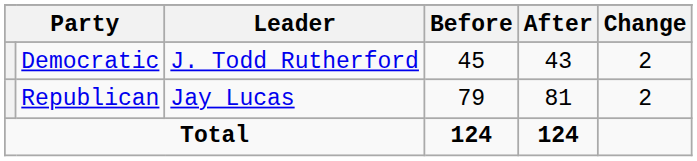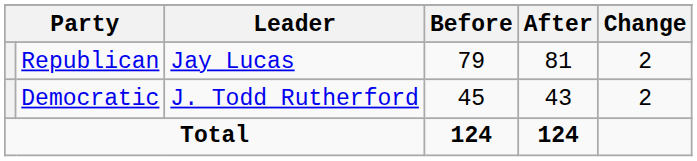rows swapped: (90, 99) <-> (90, 61)
